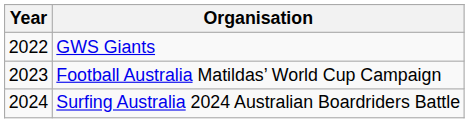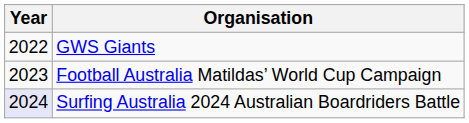(28, 103) no background -> (28, 103) lavender background
